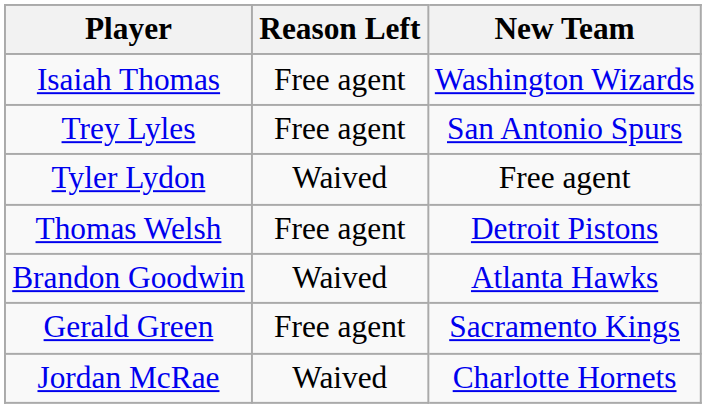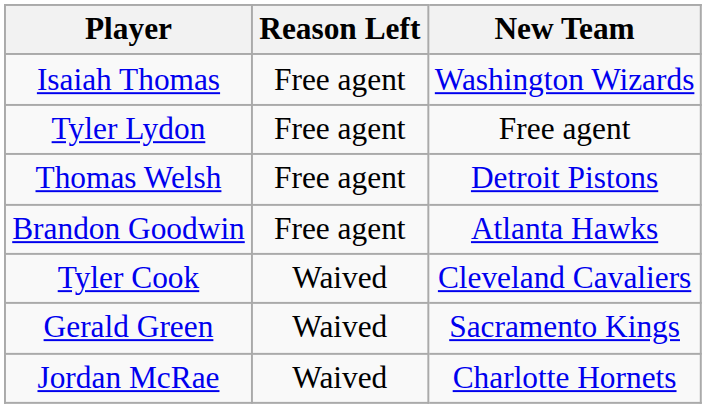- row: (128, 128)
(340, 178) Waived -> (340, 128) Free agent
(340, 278) Waived -> (340, 228) Free agent
+ row: (128, 278)
(340, 327) Free agent -> (340, 327) Waived
